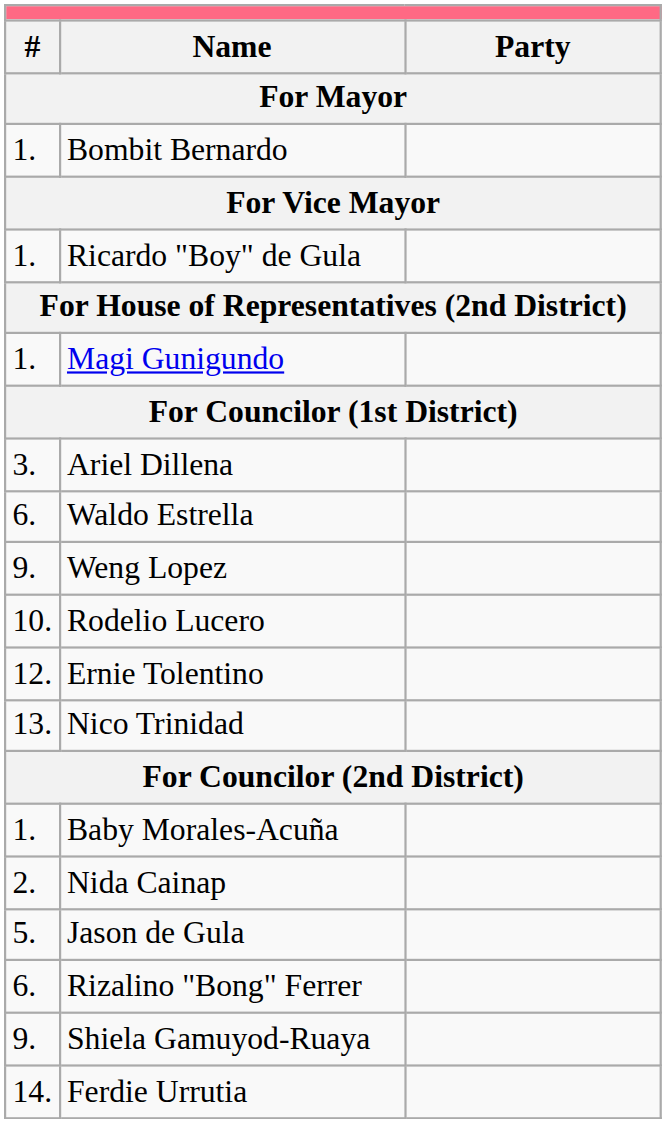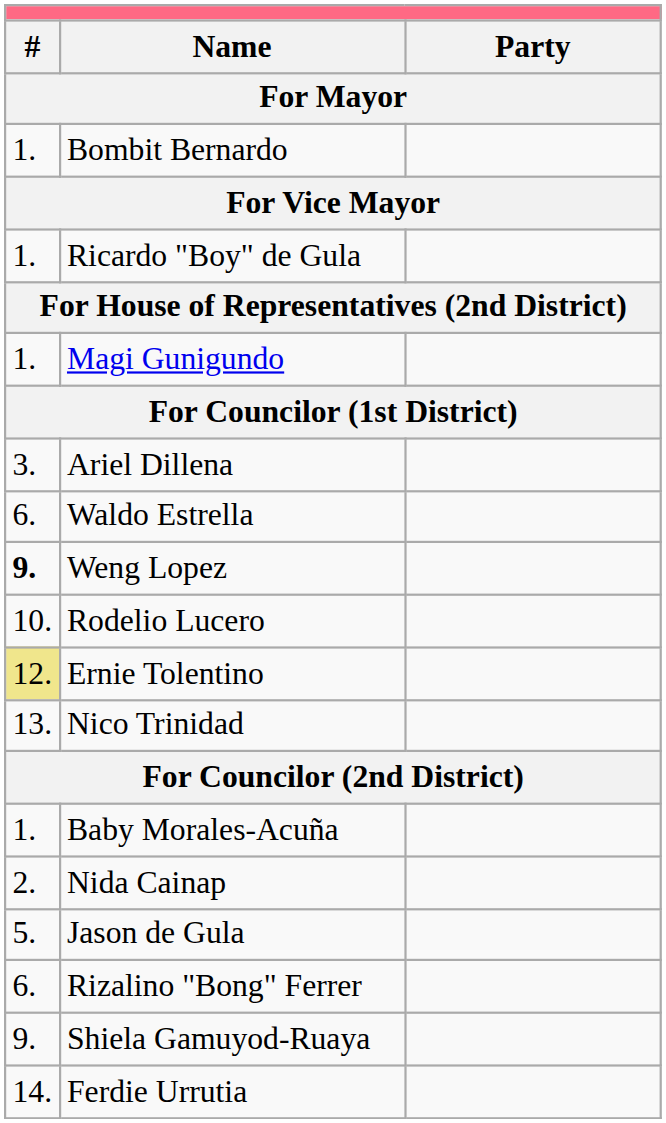(24, 568) normal -> (24, 568) bold
(32, 672) no background -> (32, 672) khaki background
